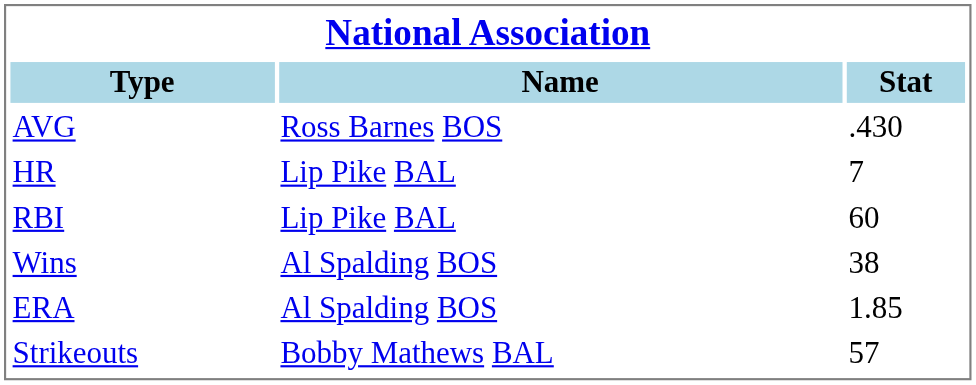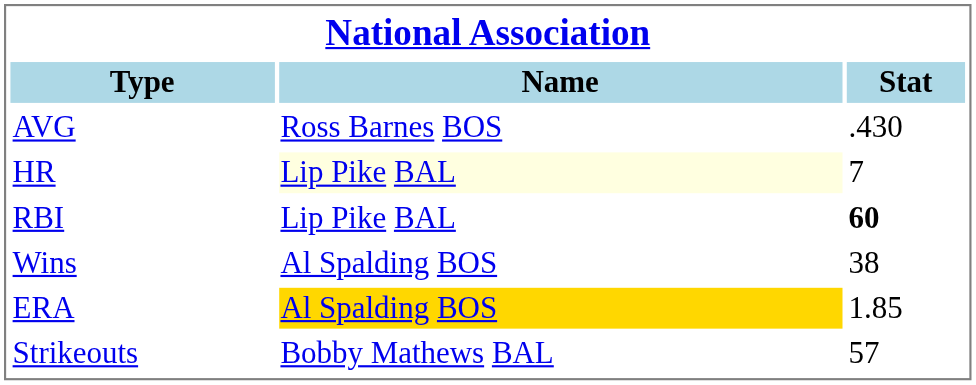(368, 172) no background -> (368, 172) lightyellow background
(864, 217) normal -> (864, 217) bold
(389, 307) no background -> (389, 307) gold background
